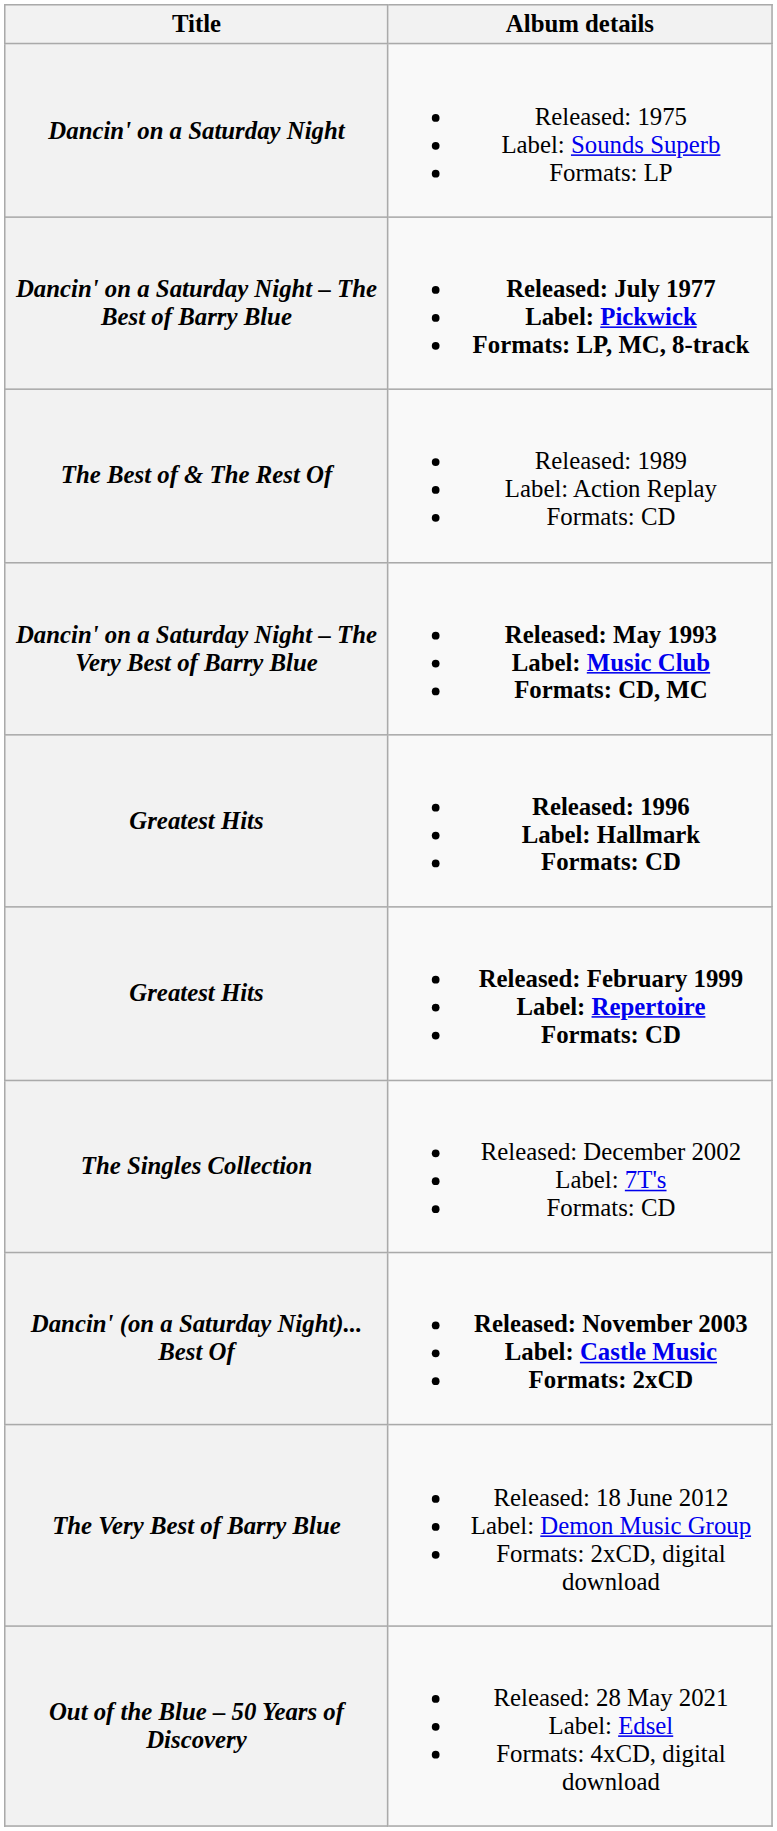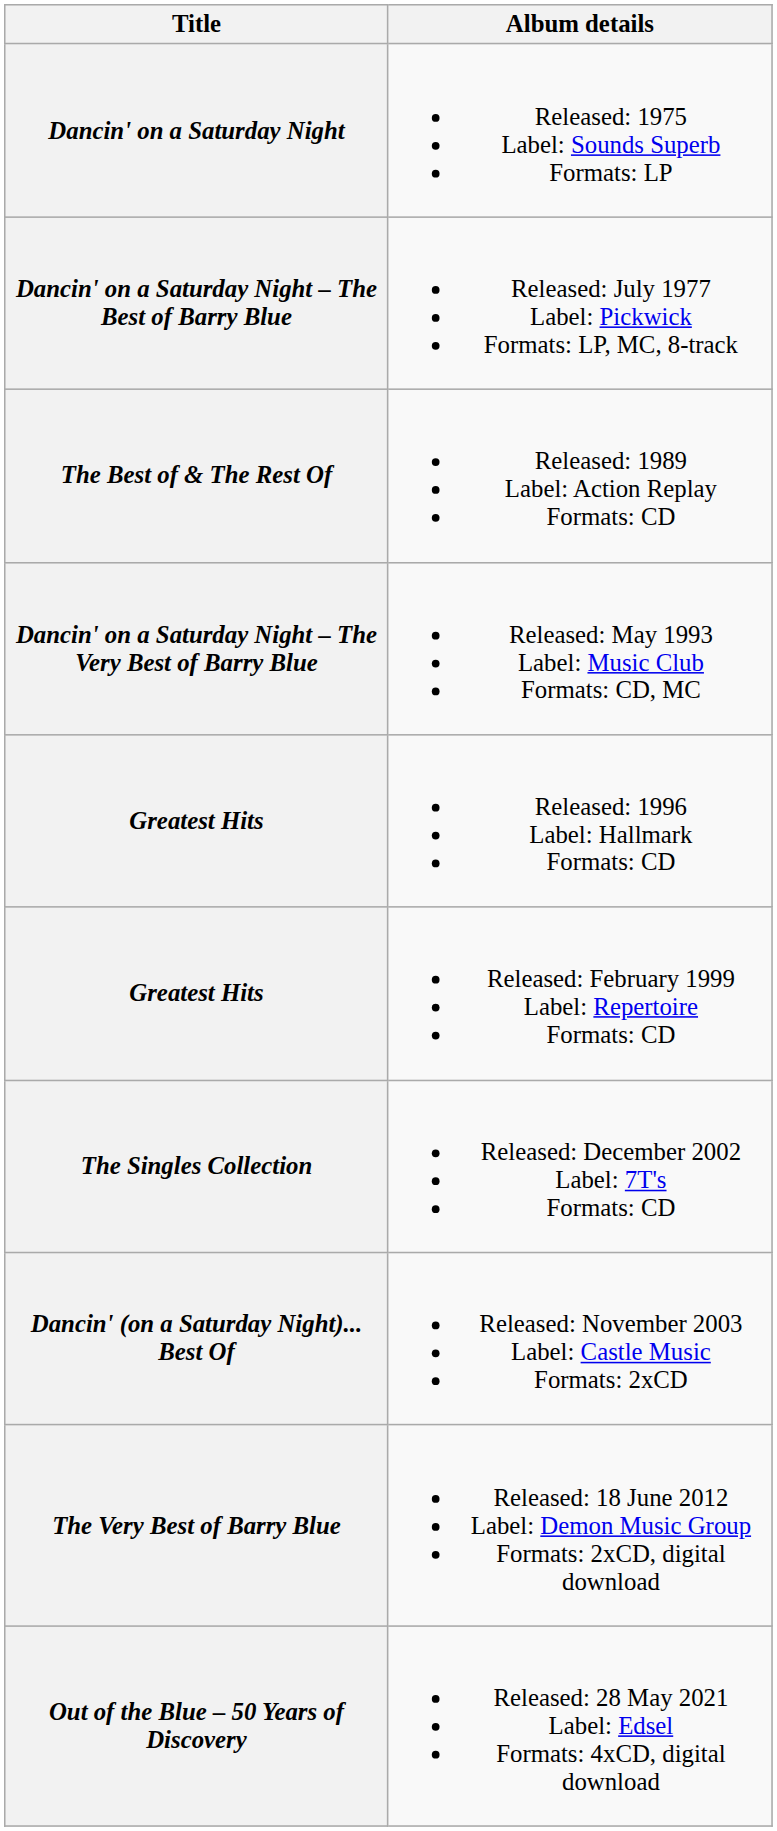(580, 317) bold -> (580, 317) normal
(580, 662) bold -> (580, 662) normal
(580, 835) bold -> (580, 835) normal
(580, 1008) bold -> (580, 1008) normal
(580, 1353) bold -> (580, 1353) normal
